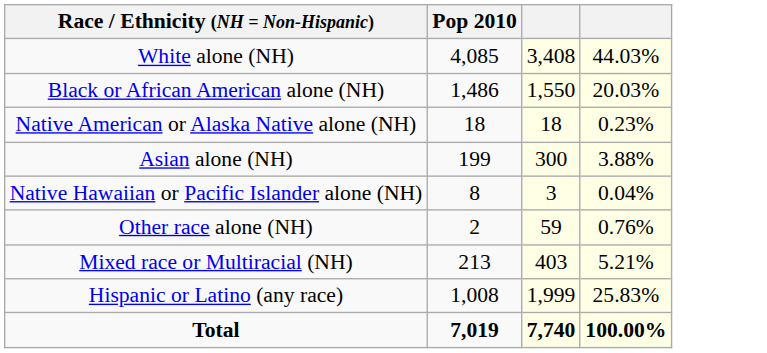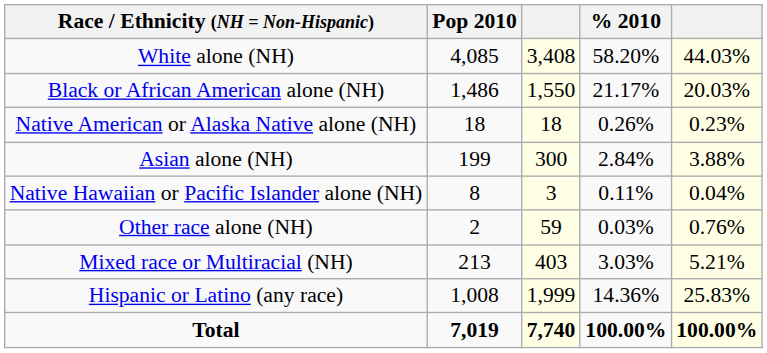+ column: (626, 21)
